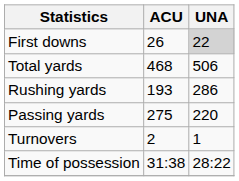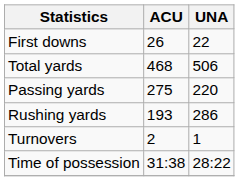(201, 41) lightgrey background -> (201, 41) no background
rows swapped: (57, 90) <-> (56, 114)
